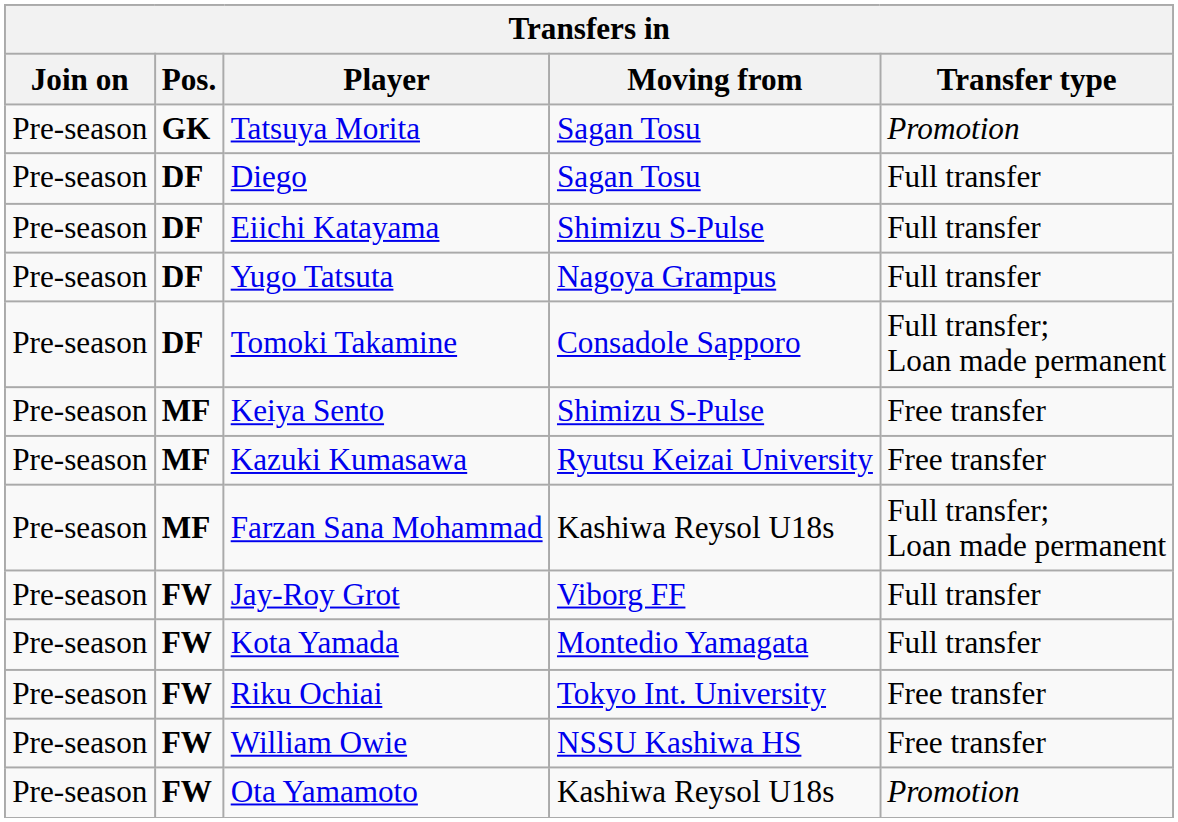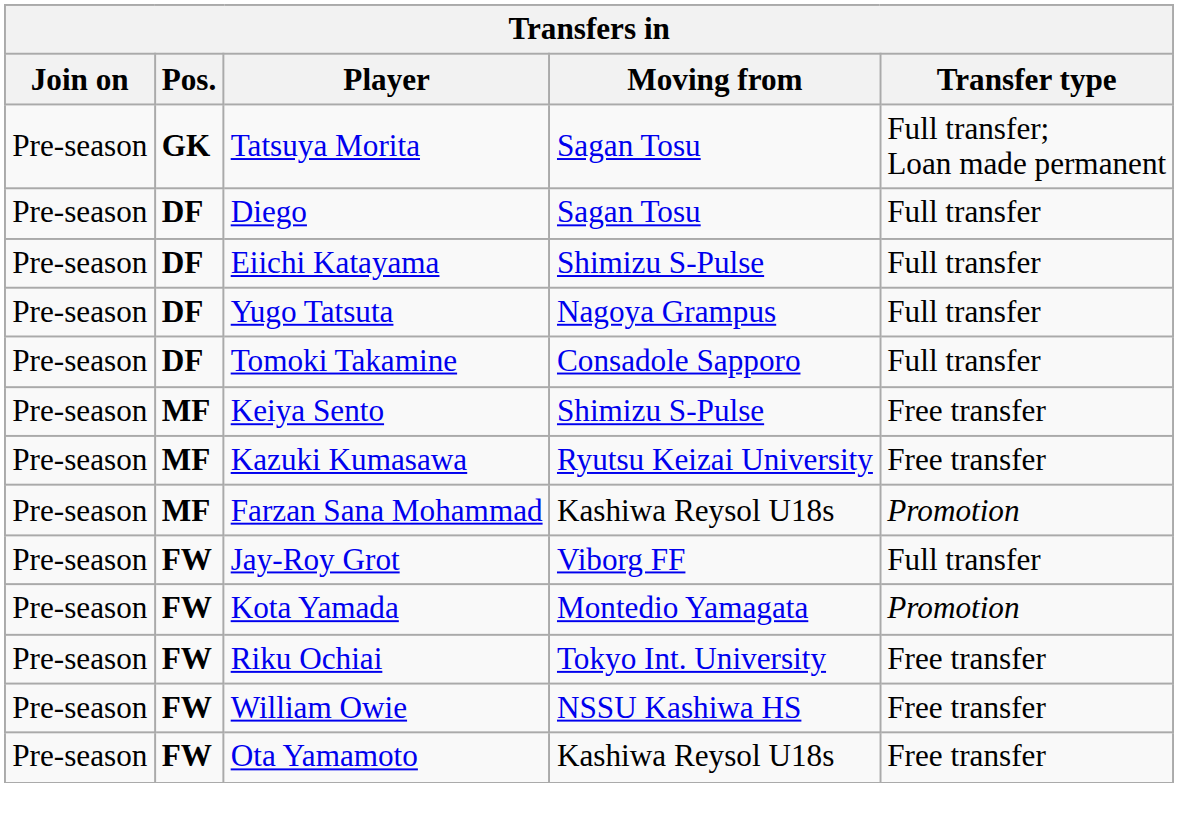(953, 128) Promotion -> (1027, 145) Full transfer; Loan made permanent
(1027, 343) Full transfer; Loan made permanent -> (964, 361) Full transfer
(1027, 527) Full transfer; Loan made permanent -> (953, 509) Promotion
(964, 643) Full transfer -> (953, 608) Promotion
(953, 792) Promotion -> (967, 757) Free transfer
